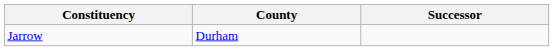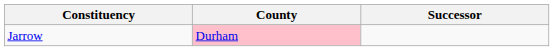(217, 35) no background -> (217, 35) pink background
